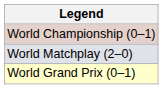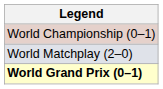(71, 73) normal -> (75, 73) bold
